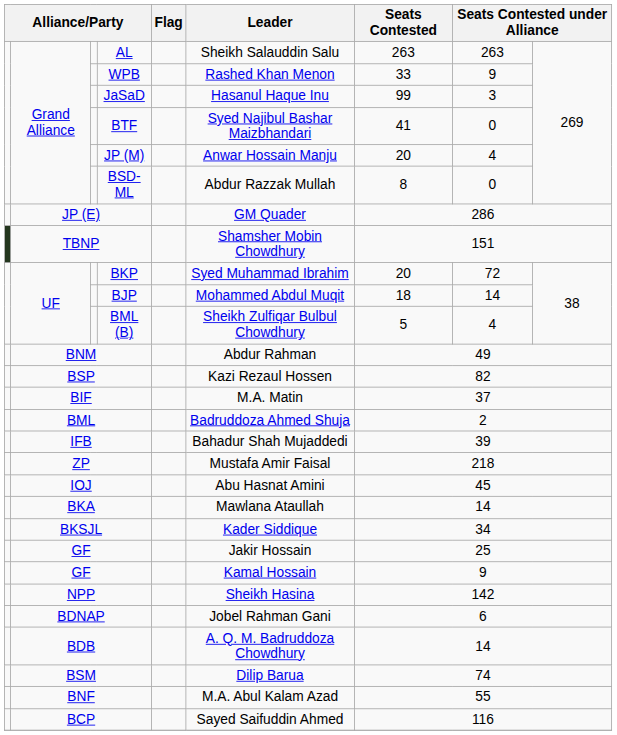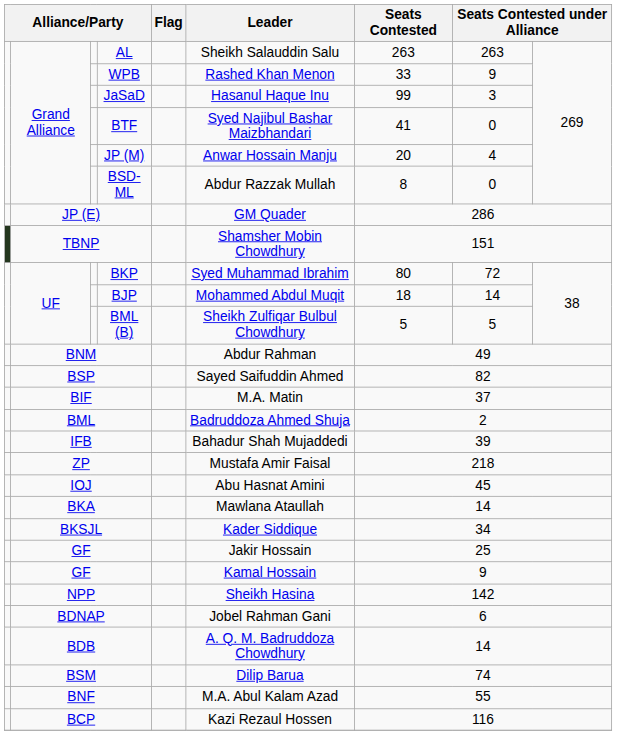(403, 273) 20 -> (403, 273) 80
(492, 325) 4 -> (492, 325) 5
(270, 376) Kazi Rezaul Hossen -> (270, 376) Sayed Saifuddin Ahmed
(270, 719) Sayed Saifuddin Ahmed -> (270, 719) Kazi Rezaul Hossen
